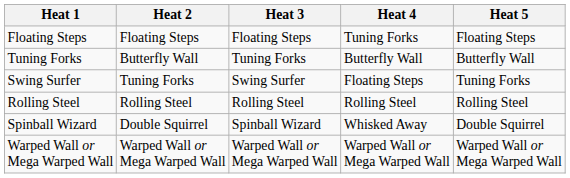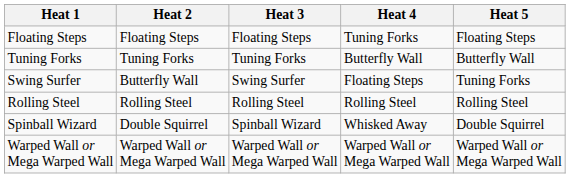(159, 59) Butterfly Wall -> (157, 59) Tuning Forks
(157, 80) Tuning Forks -> (159, 80) Butterfly Wall
